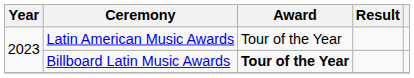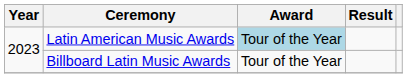(291, 38) no background -> (291, 38) lightblue background
(295, 61) bold -> (291, 61) normal
